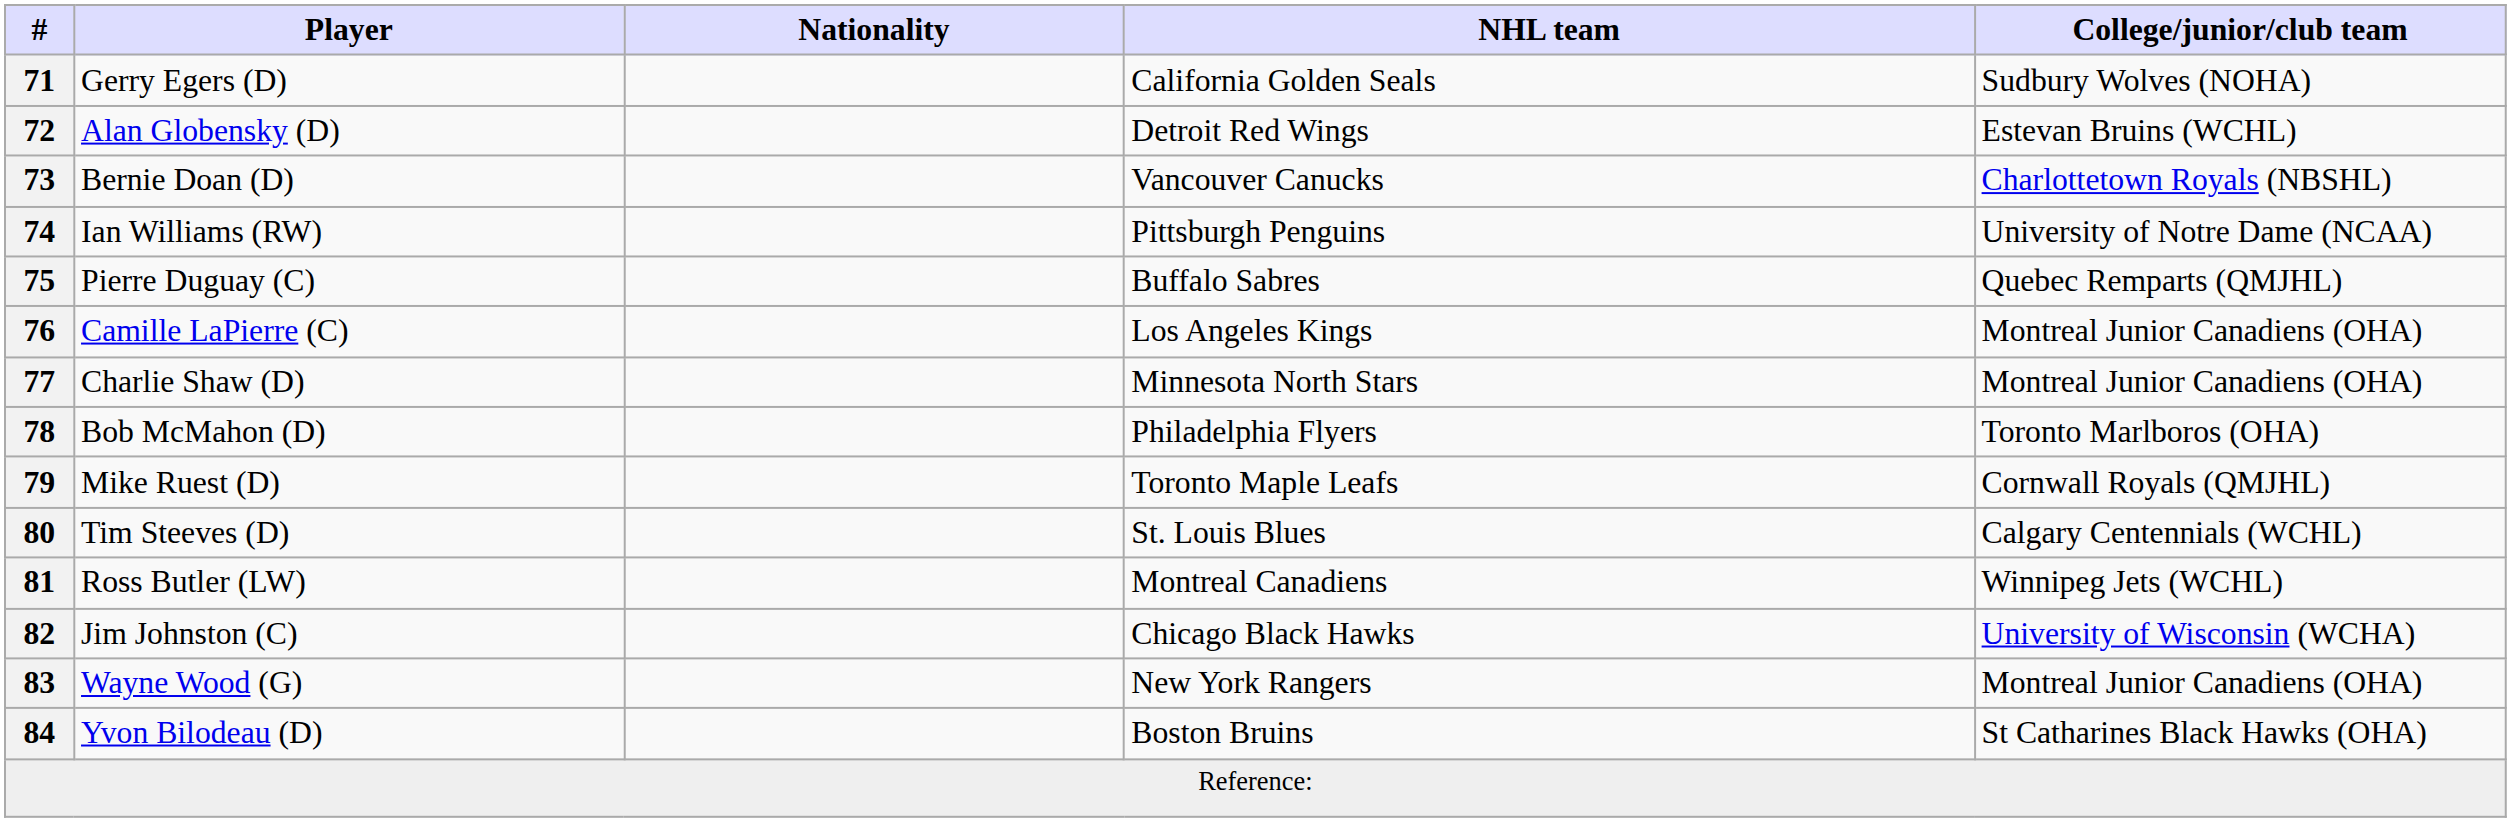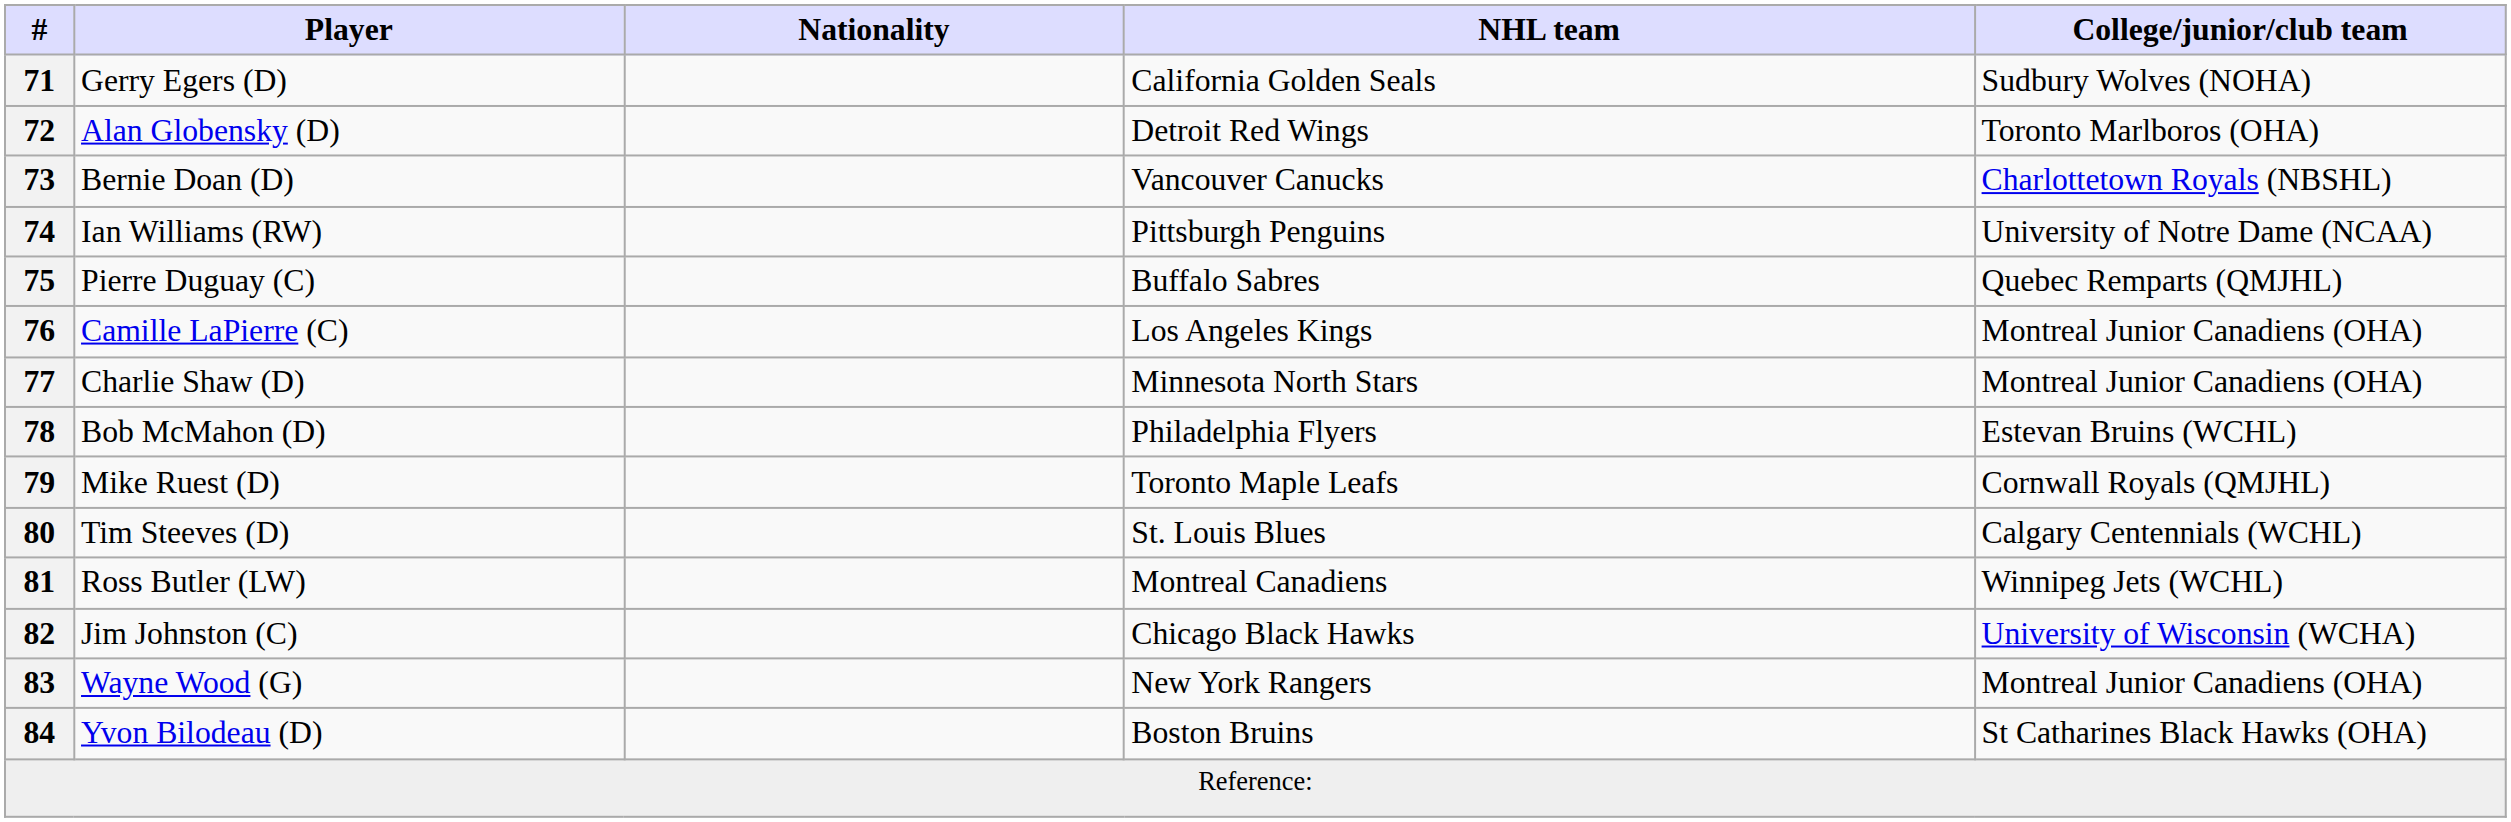(2139, 130) Estevan Bruins (WCHL) -> (2150, 130) Toronto Marlboros (OHA)
(2150, 431) Toronto Marlboros (OHA) -> (2139, 431) Estevan Bruins (WCHL)
